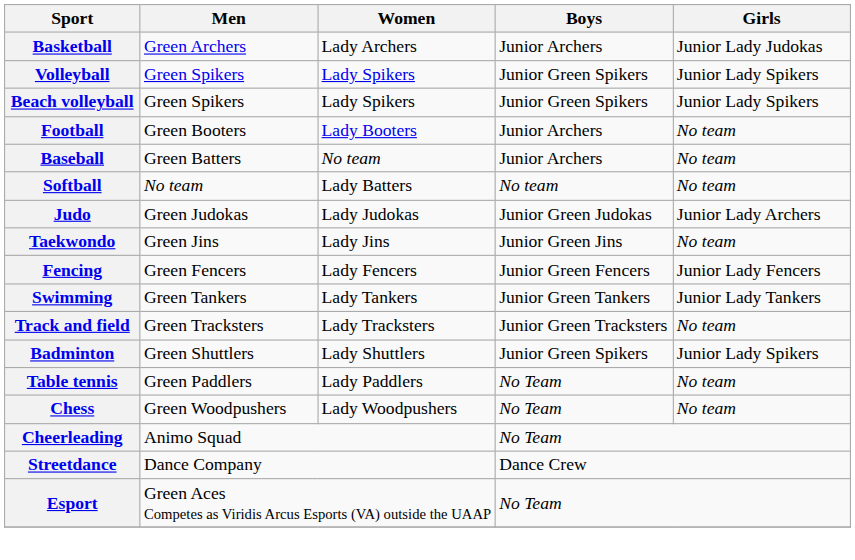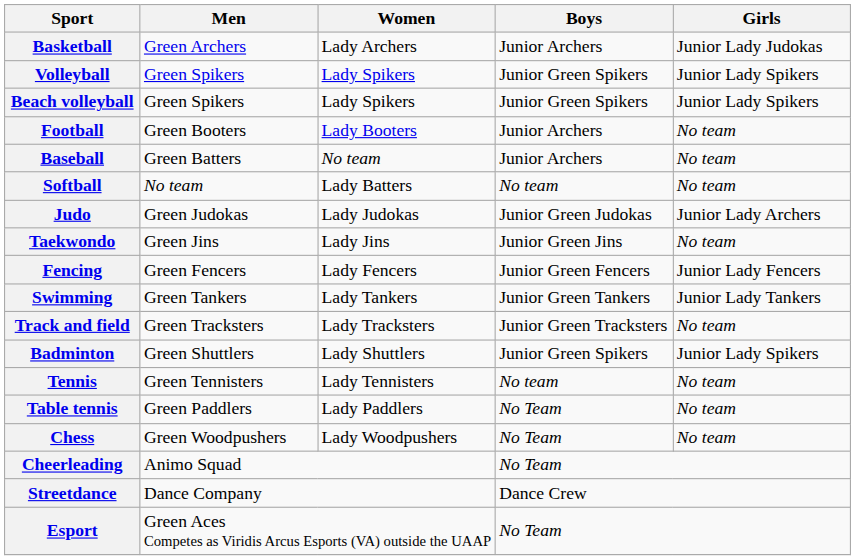+ row: (72, 381)
